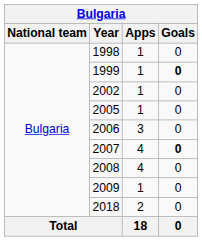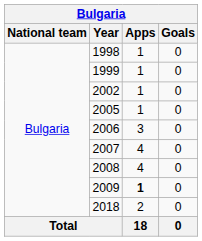(178, 71) bold -> (178, 71) normal
(178, 149) bold -> (178, 149) normal
(140, 187) normal -> (140, 187) bold
